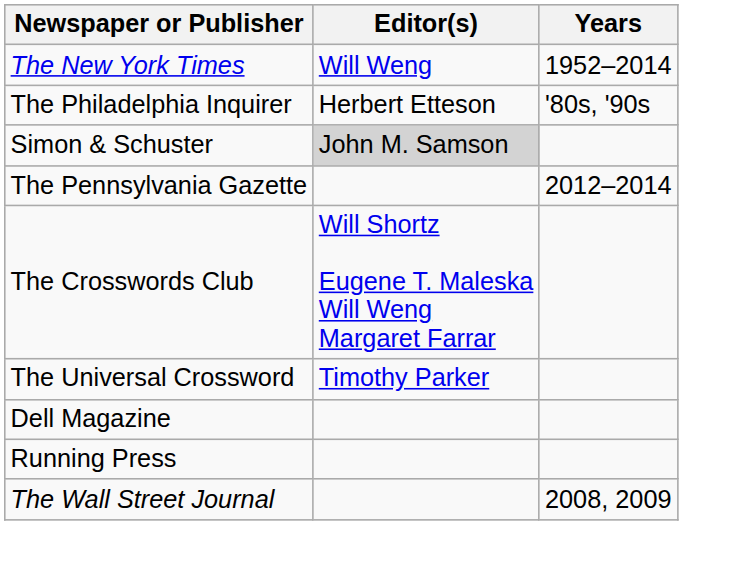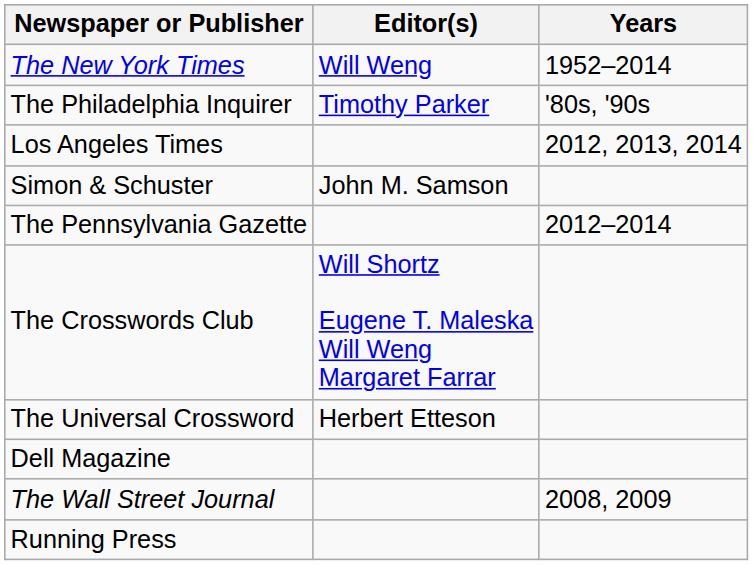(407, 104) Herbert Etteson -> (404, 104) Timothy Parker
+ row: (117, 144)
(414, 144) lightgrey background -> (414, 184) no background
(404, 378) Timothy Parker -> (407, 418) Herbert Etteson
rows swapped: (142, 499) <-> (94, 459)
